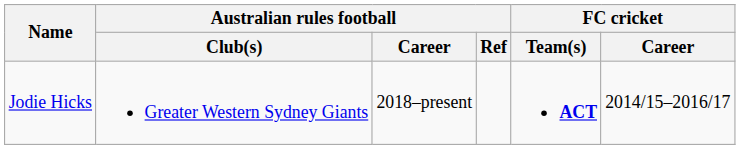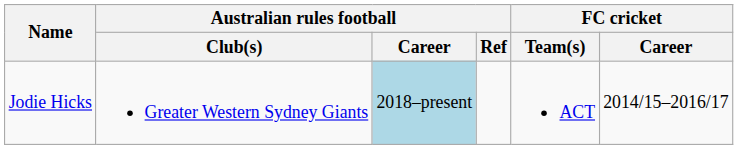(424, 102) no background -> (424, 102) lightblue background
(556, 113) bold -> (555, 113) normal
